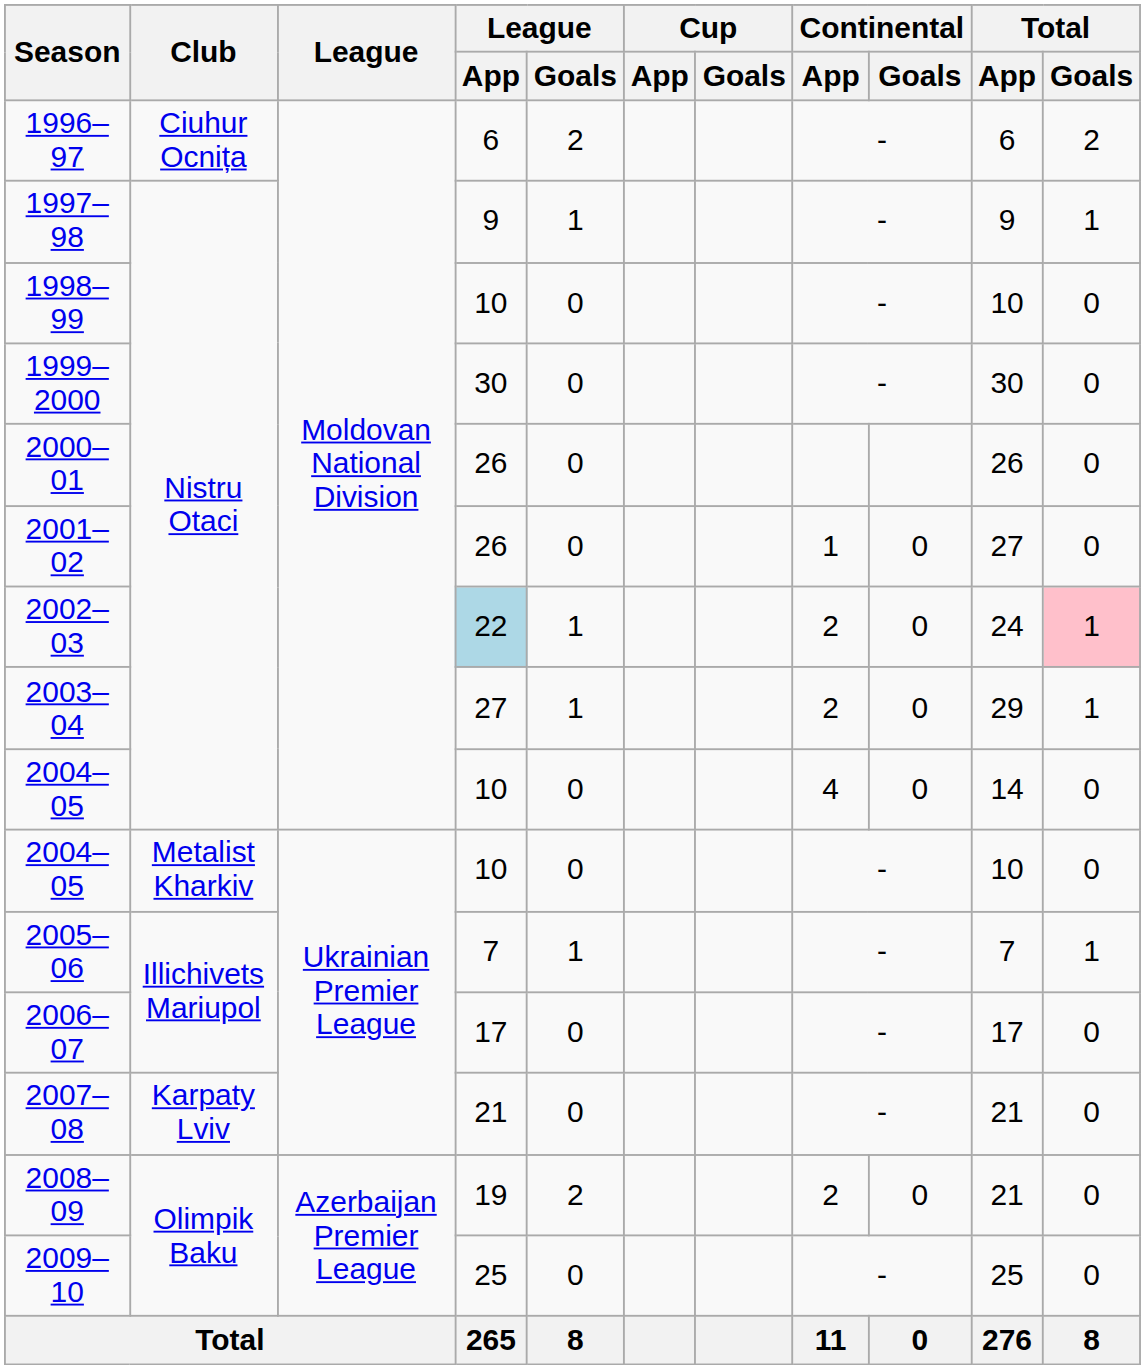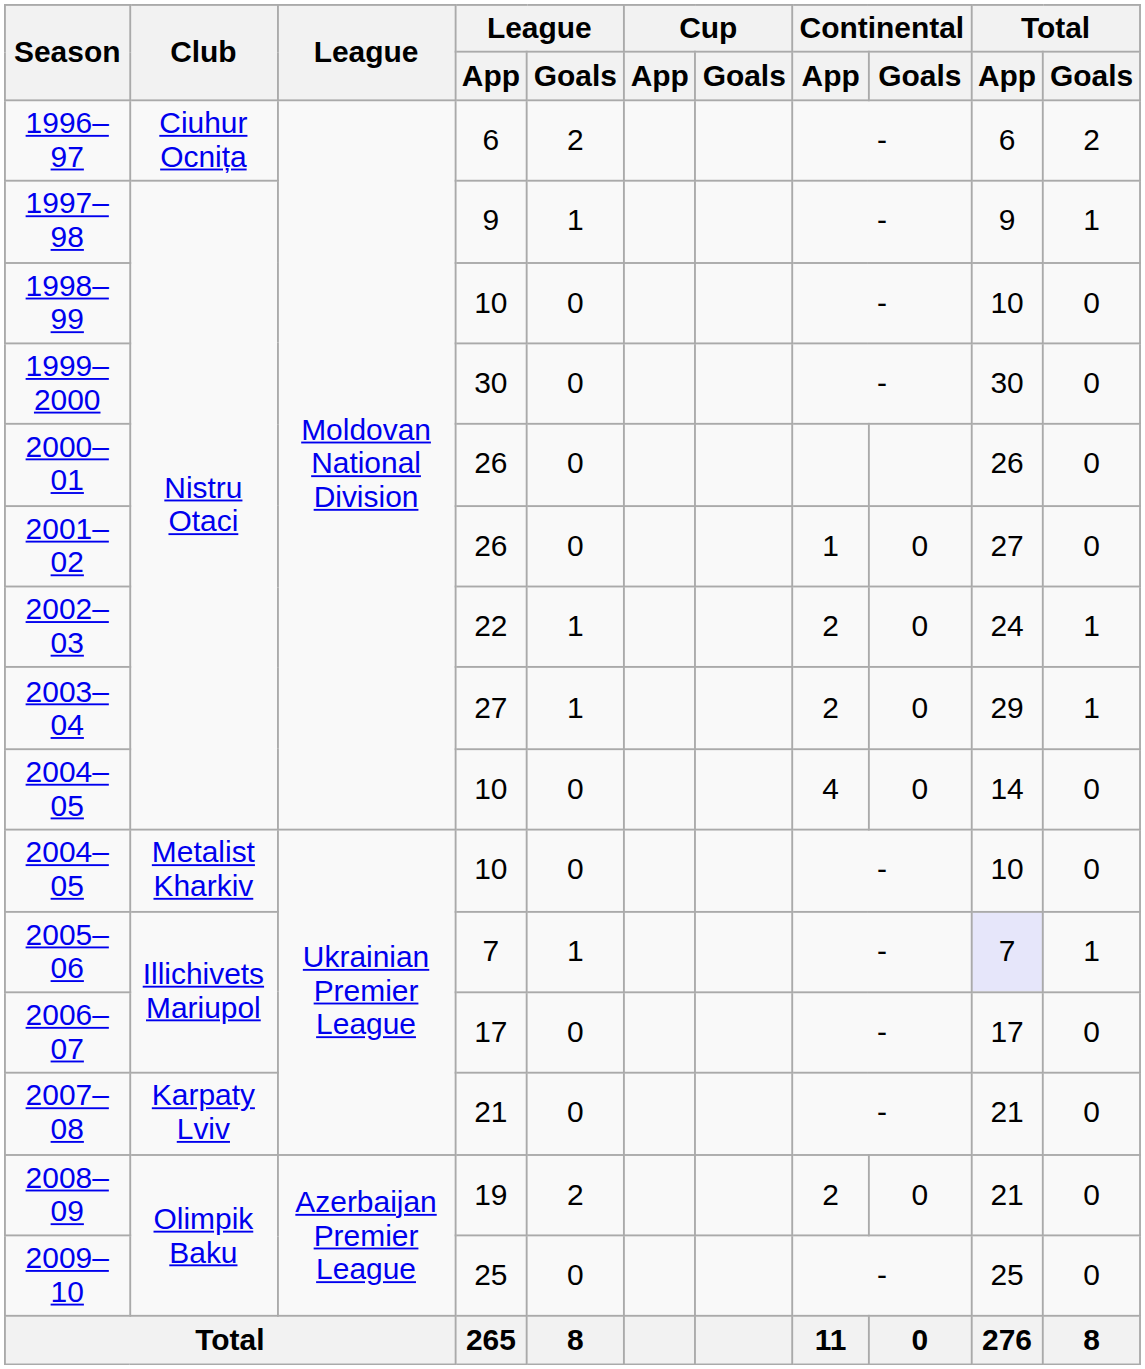(491, 626) lightblue background -> (491, 626) no background
(1092, 626) pink background -> (1092, 626) no background
(1007, 951) no background -> (1007, 951) lavender background
